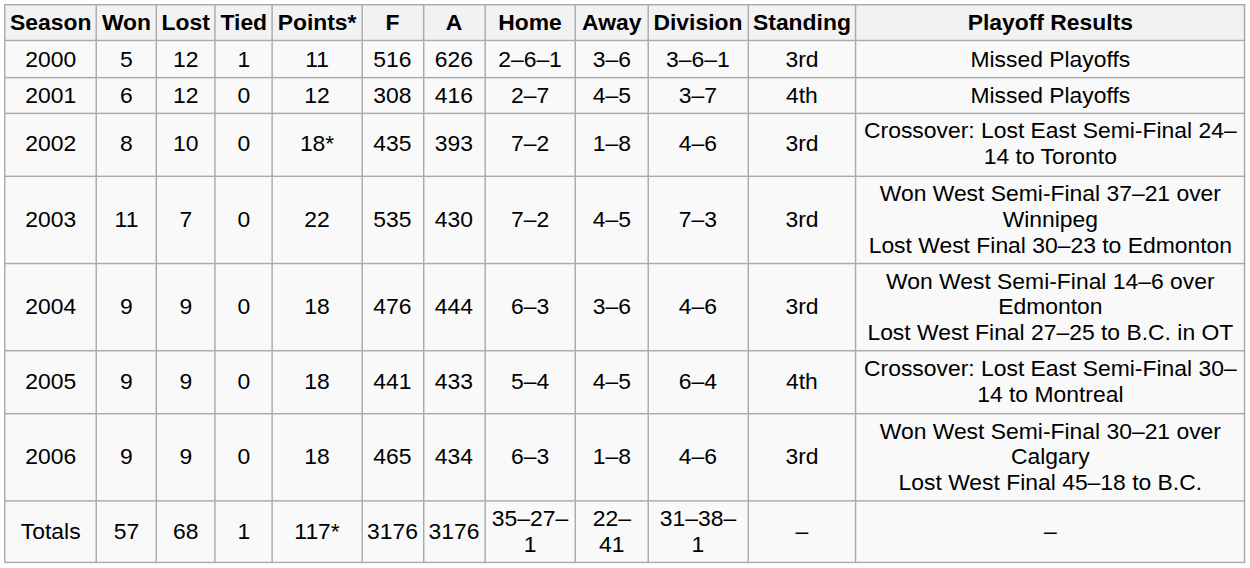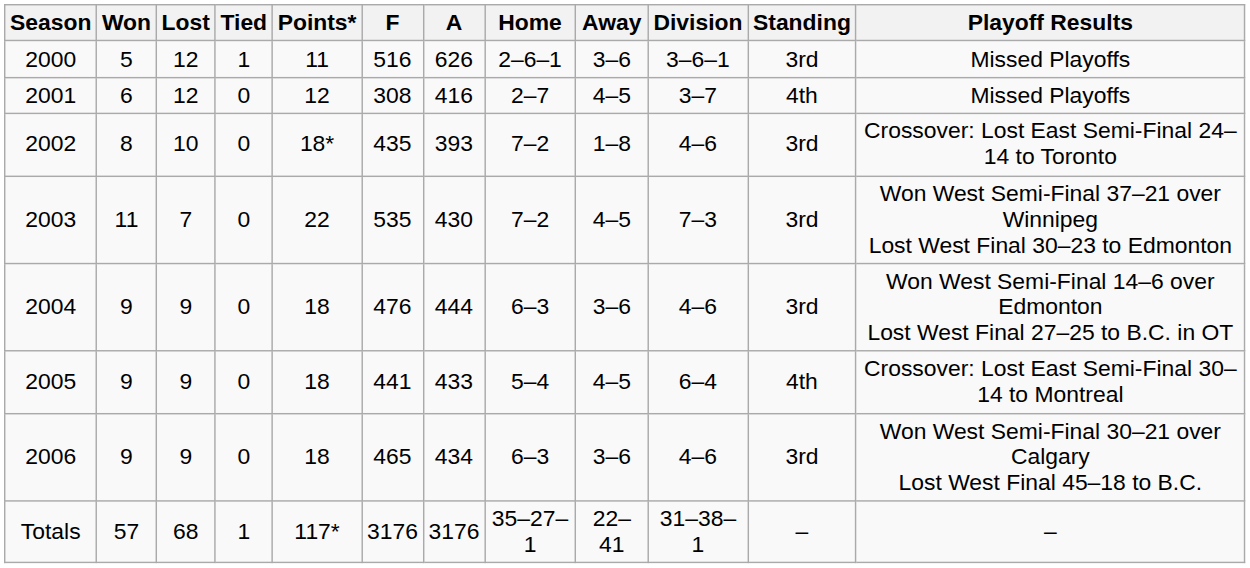(612, 456) 1–8 -> (612, 456) 3–6
